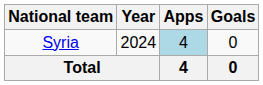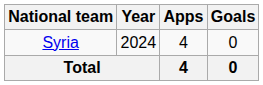(183, 42) lightblue background -> (183, 42) no background
